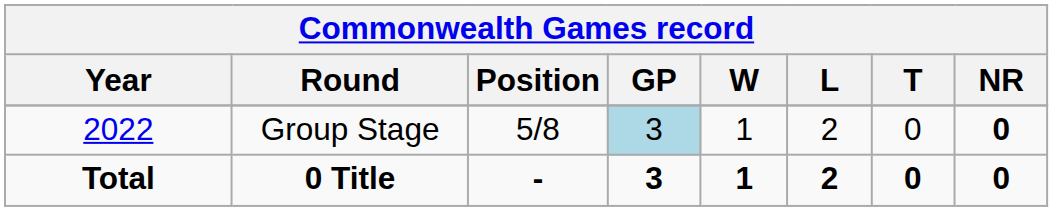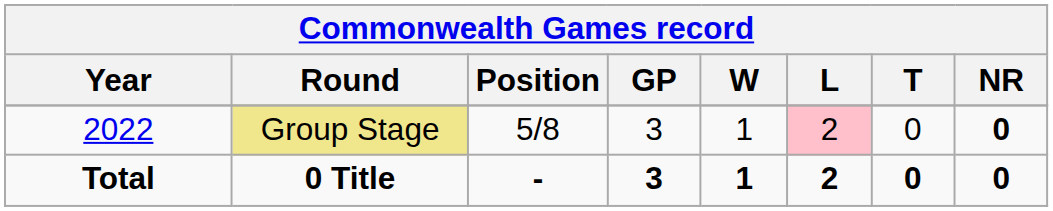(350, 129) no background -> (350, 129) khaki background
(654, 129) lightblue background -> (654, 129) no background
(830, 129) no background -> (830, 129) pink background
